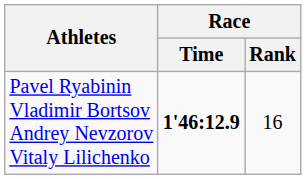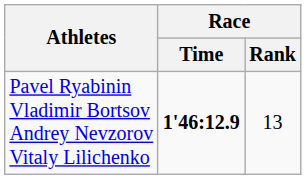(273, 122) 16 -> (273, 122) 13
